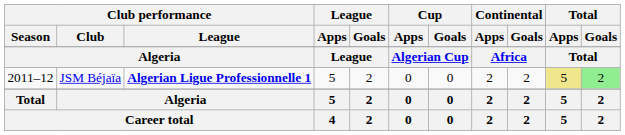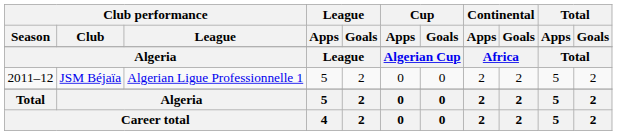(219, 78) bold -> (215, 78) normal
(564, 78) khaki background -> (556, 78) no background
(601, 78) lightgreen background -> (593, 78) no background
